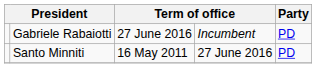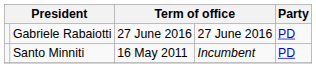(226, 33) Incumbent -> (235, 33) 27 June 2016
(235, 53) 27 June 2016 -> (226, 53) Incumbent
